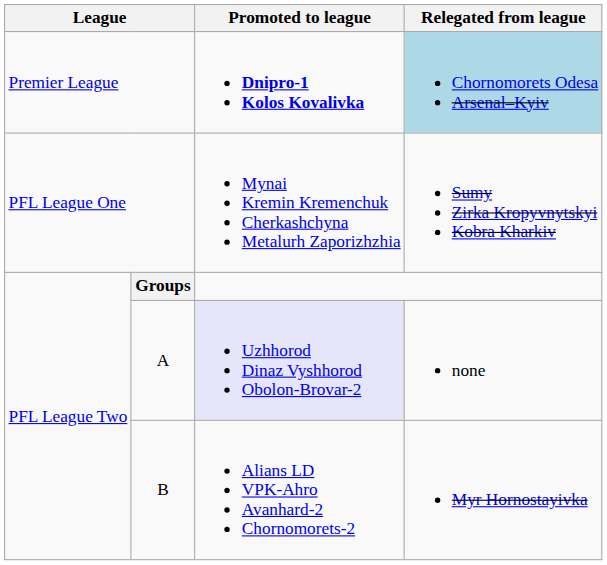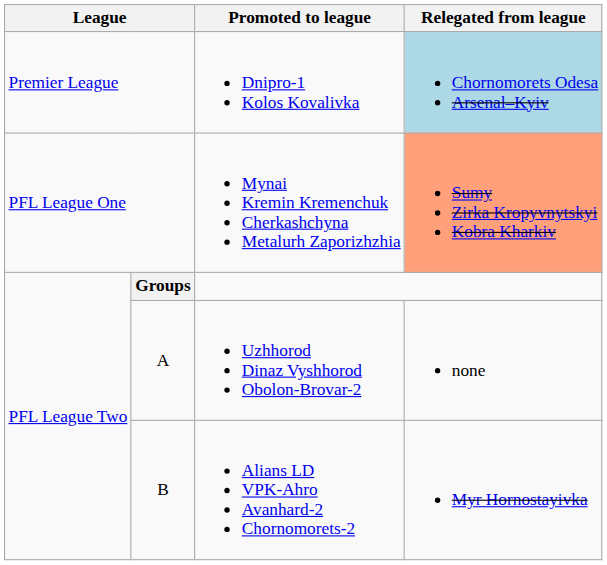(300, 92) bold -> (300, 92) normal
(503, 212) no background -> (503, 212) lightsalmon background
(300, 370) lavender background -> (300, 370) no background
